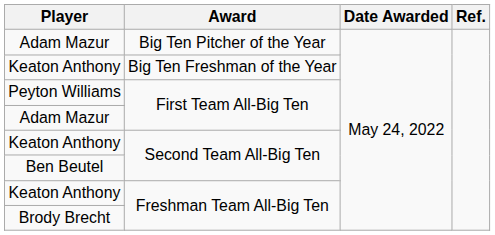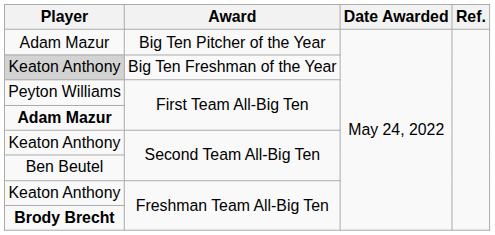(64, 67) no background -> (64, 67) lightgrey background
(64, 117) normal -> (64, 117) bold
(64, 218) normal -> (64, 218) bold
